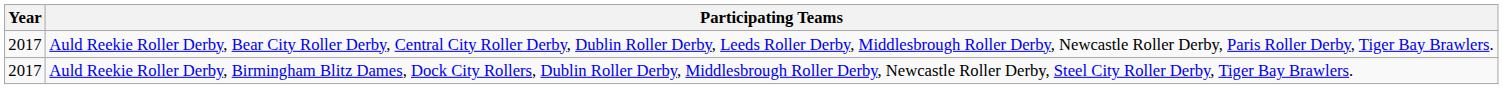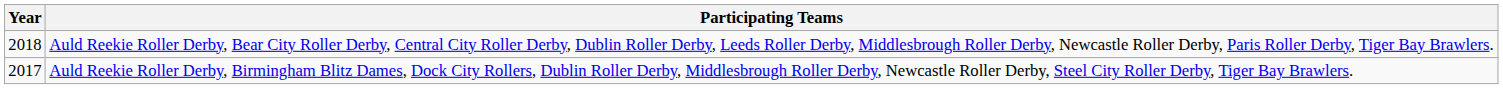(25, 44) 2017 -> (25, 44) 2018
